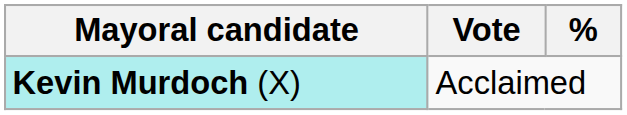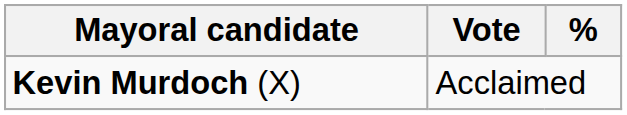(157, 82) paleturquoise background -> (157, 82) no background
